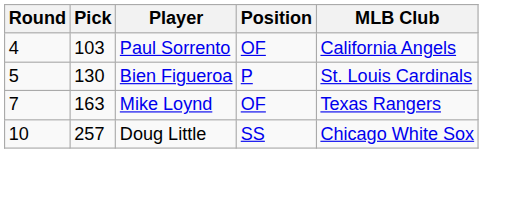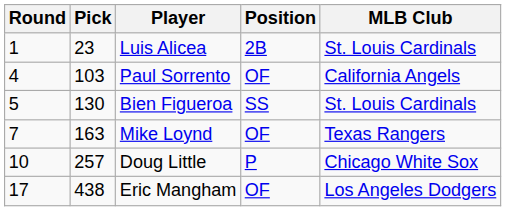+ row: (163, 47)
(247, 76) P -> (257, 104) SS
(253, 133) SS -> (251, 162) P
+ row: (178, 190)
